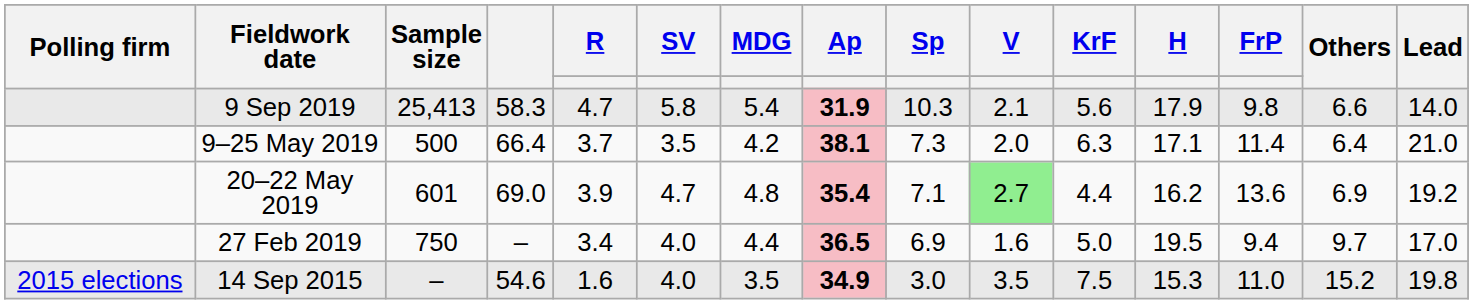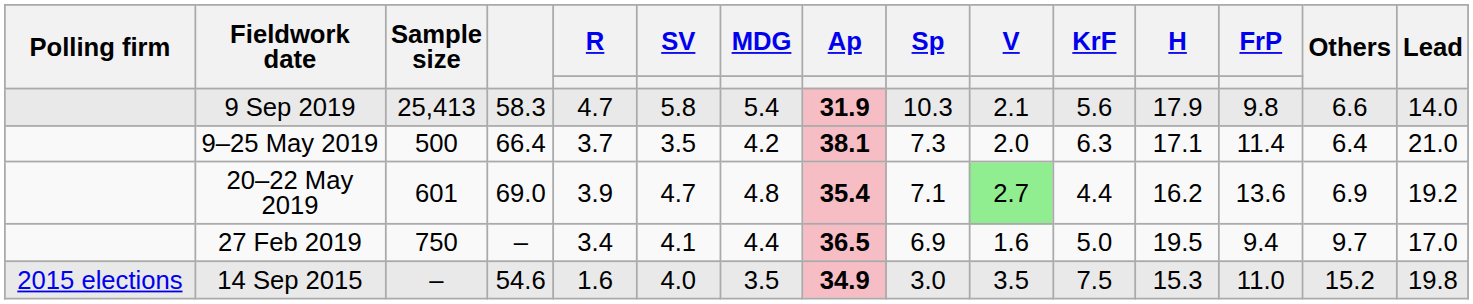(678, 243) 4.0 -> (678, 243) 4.1
